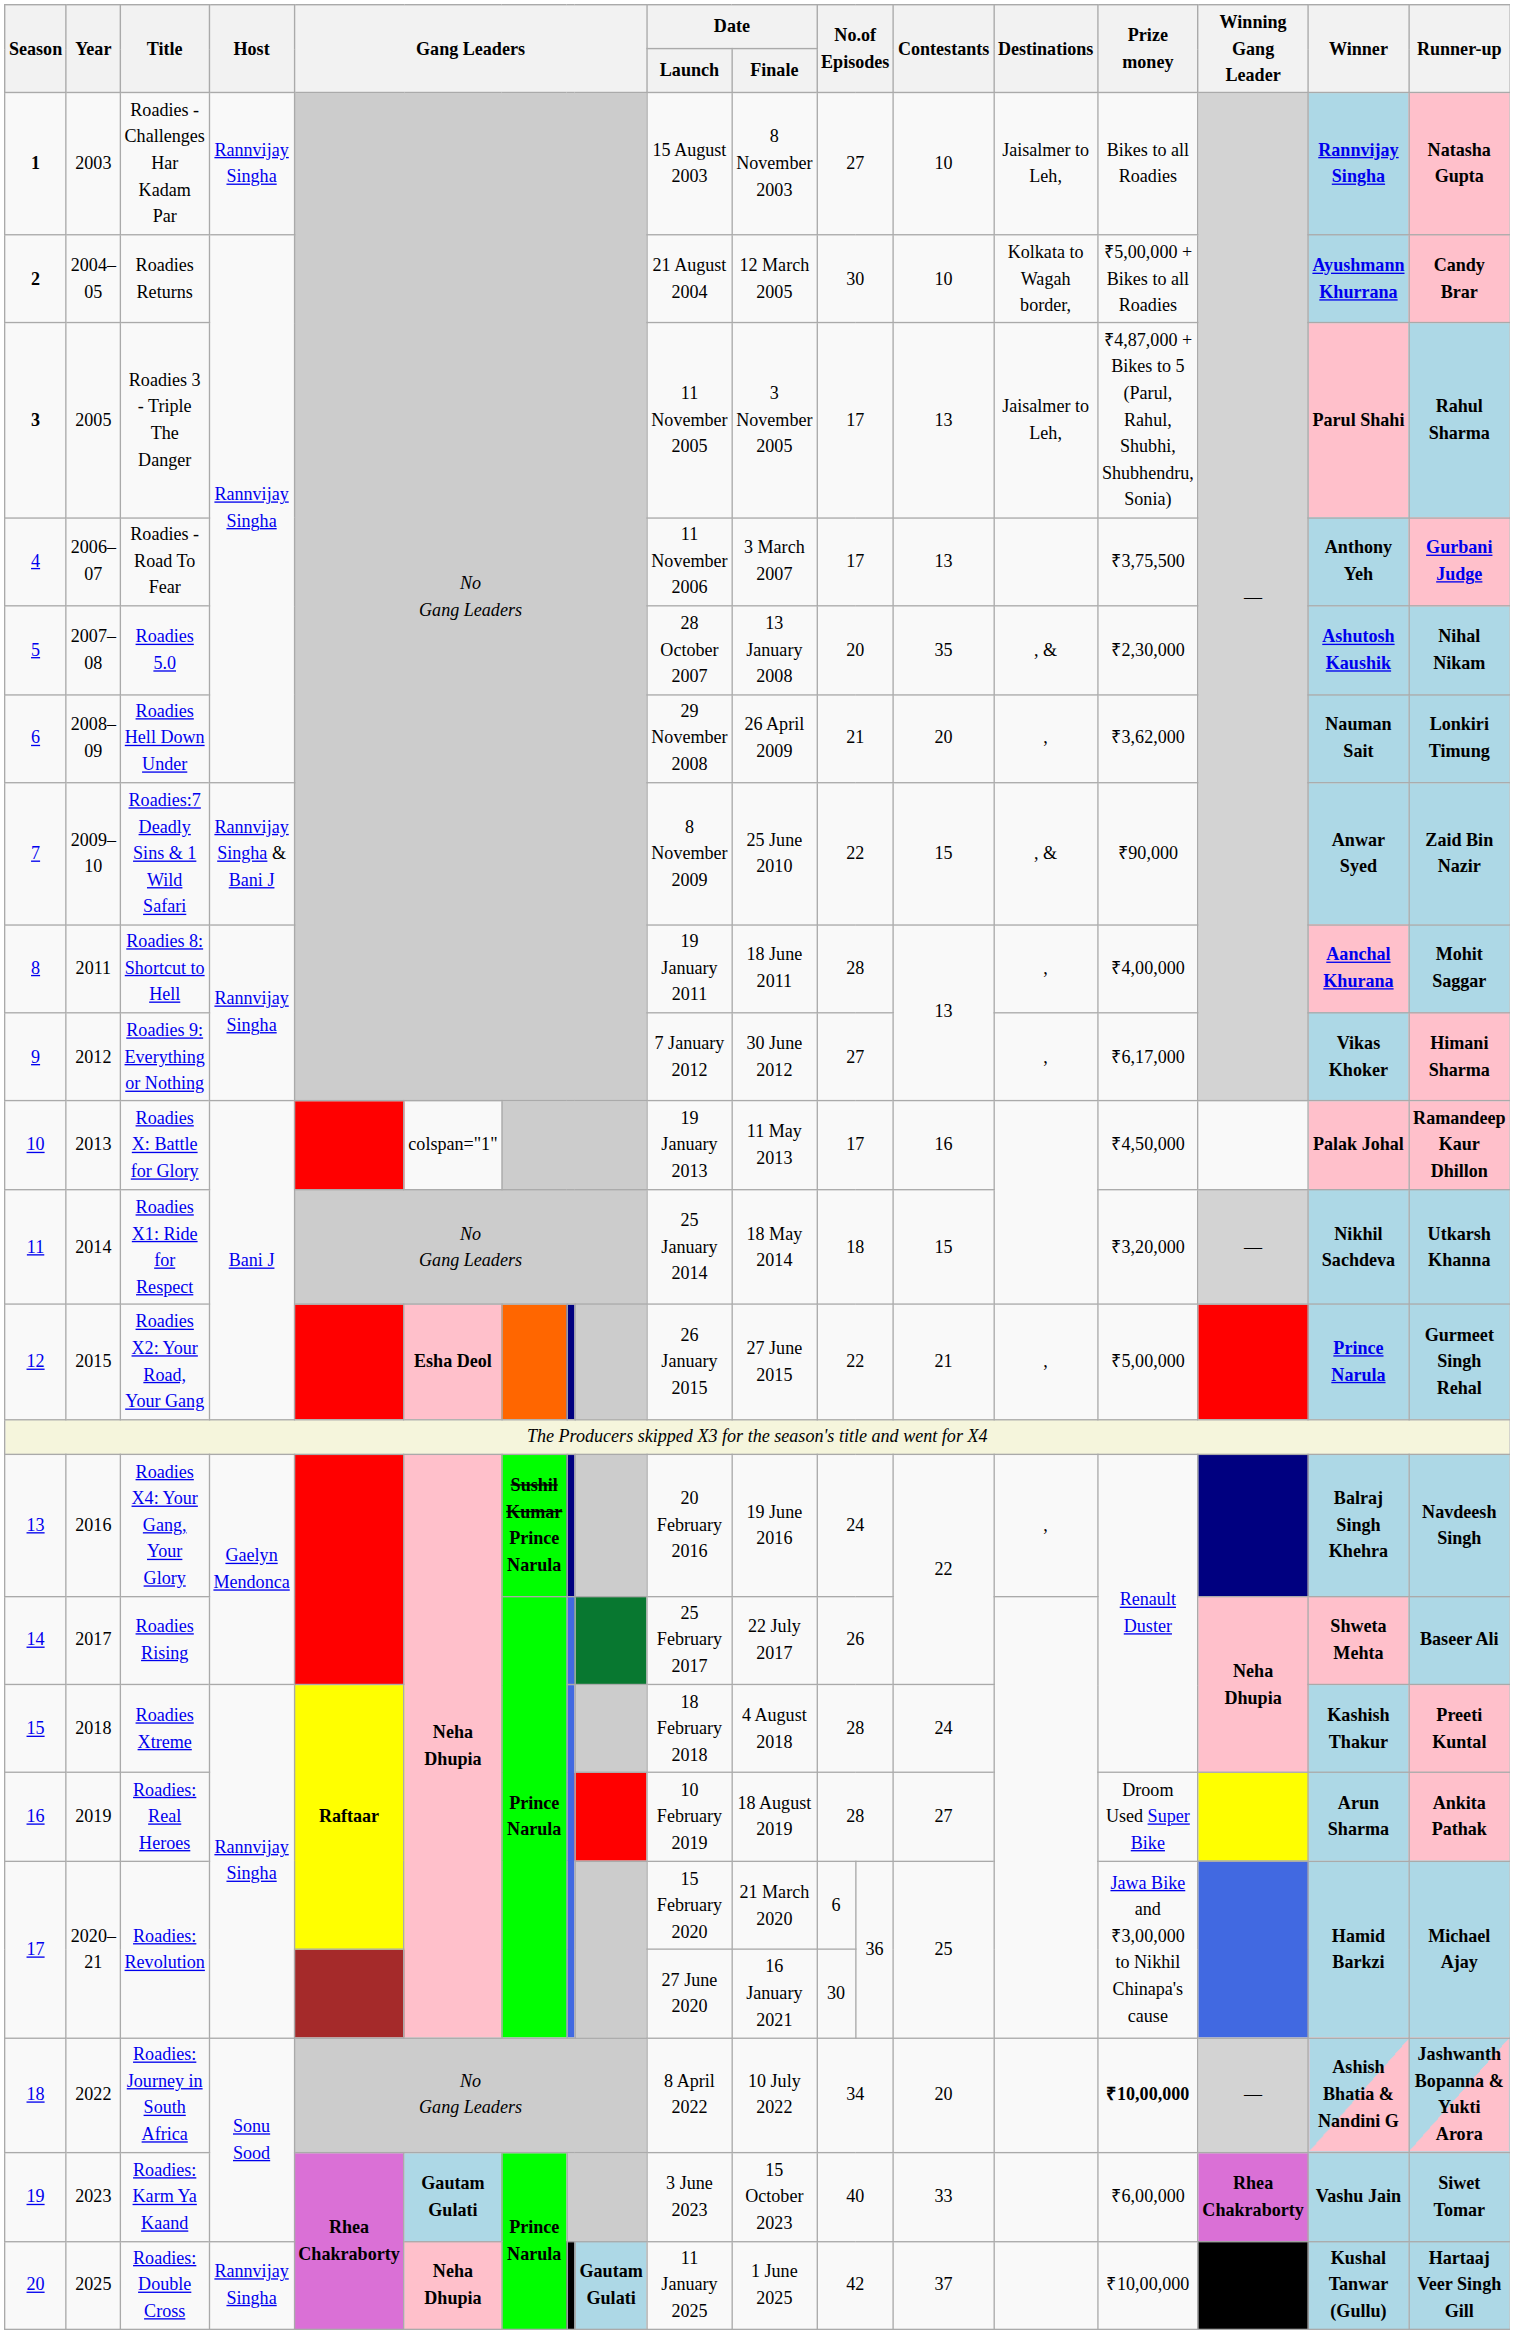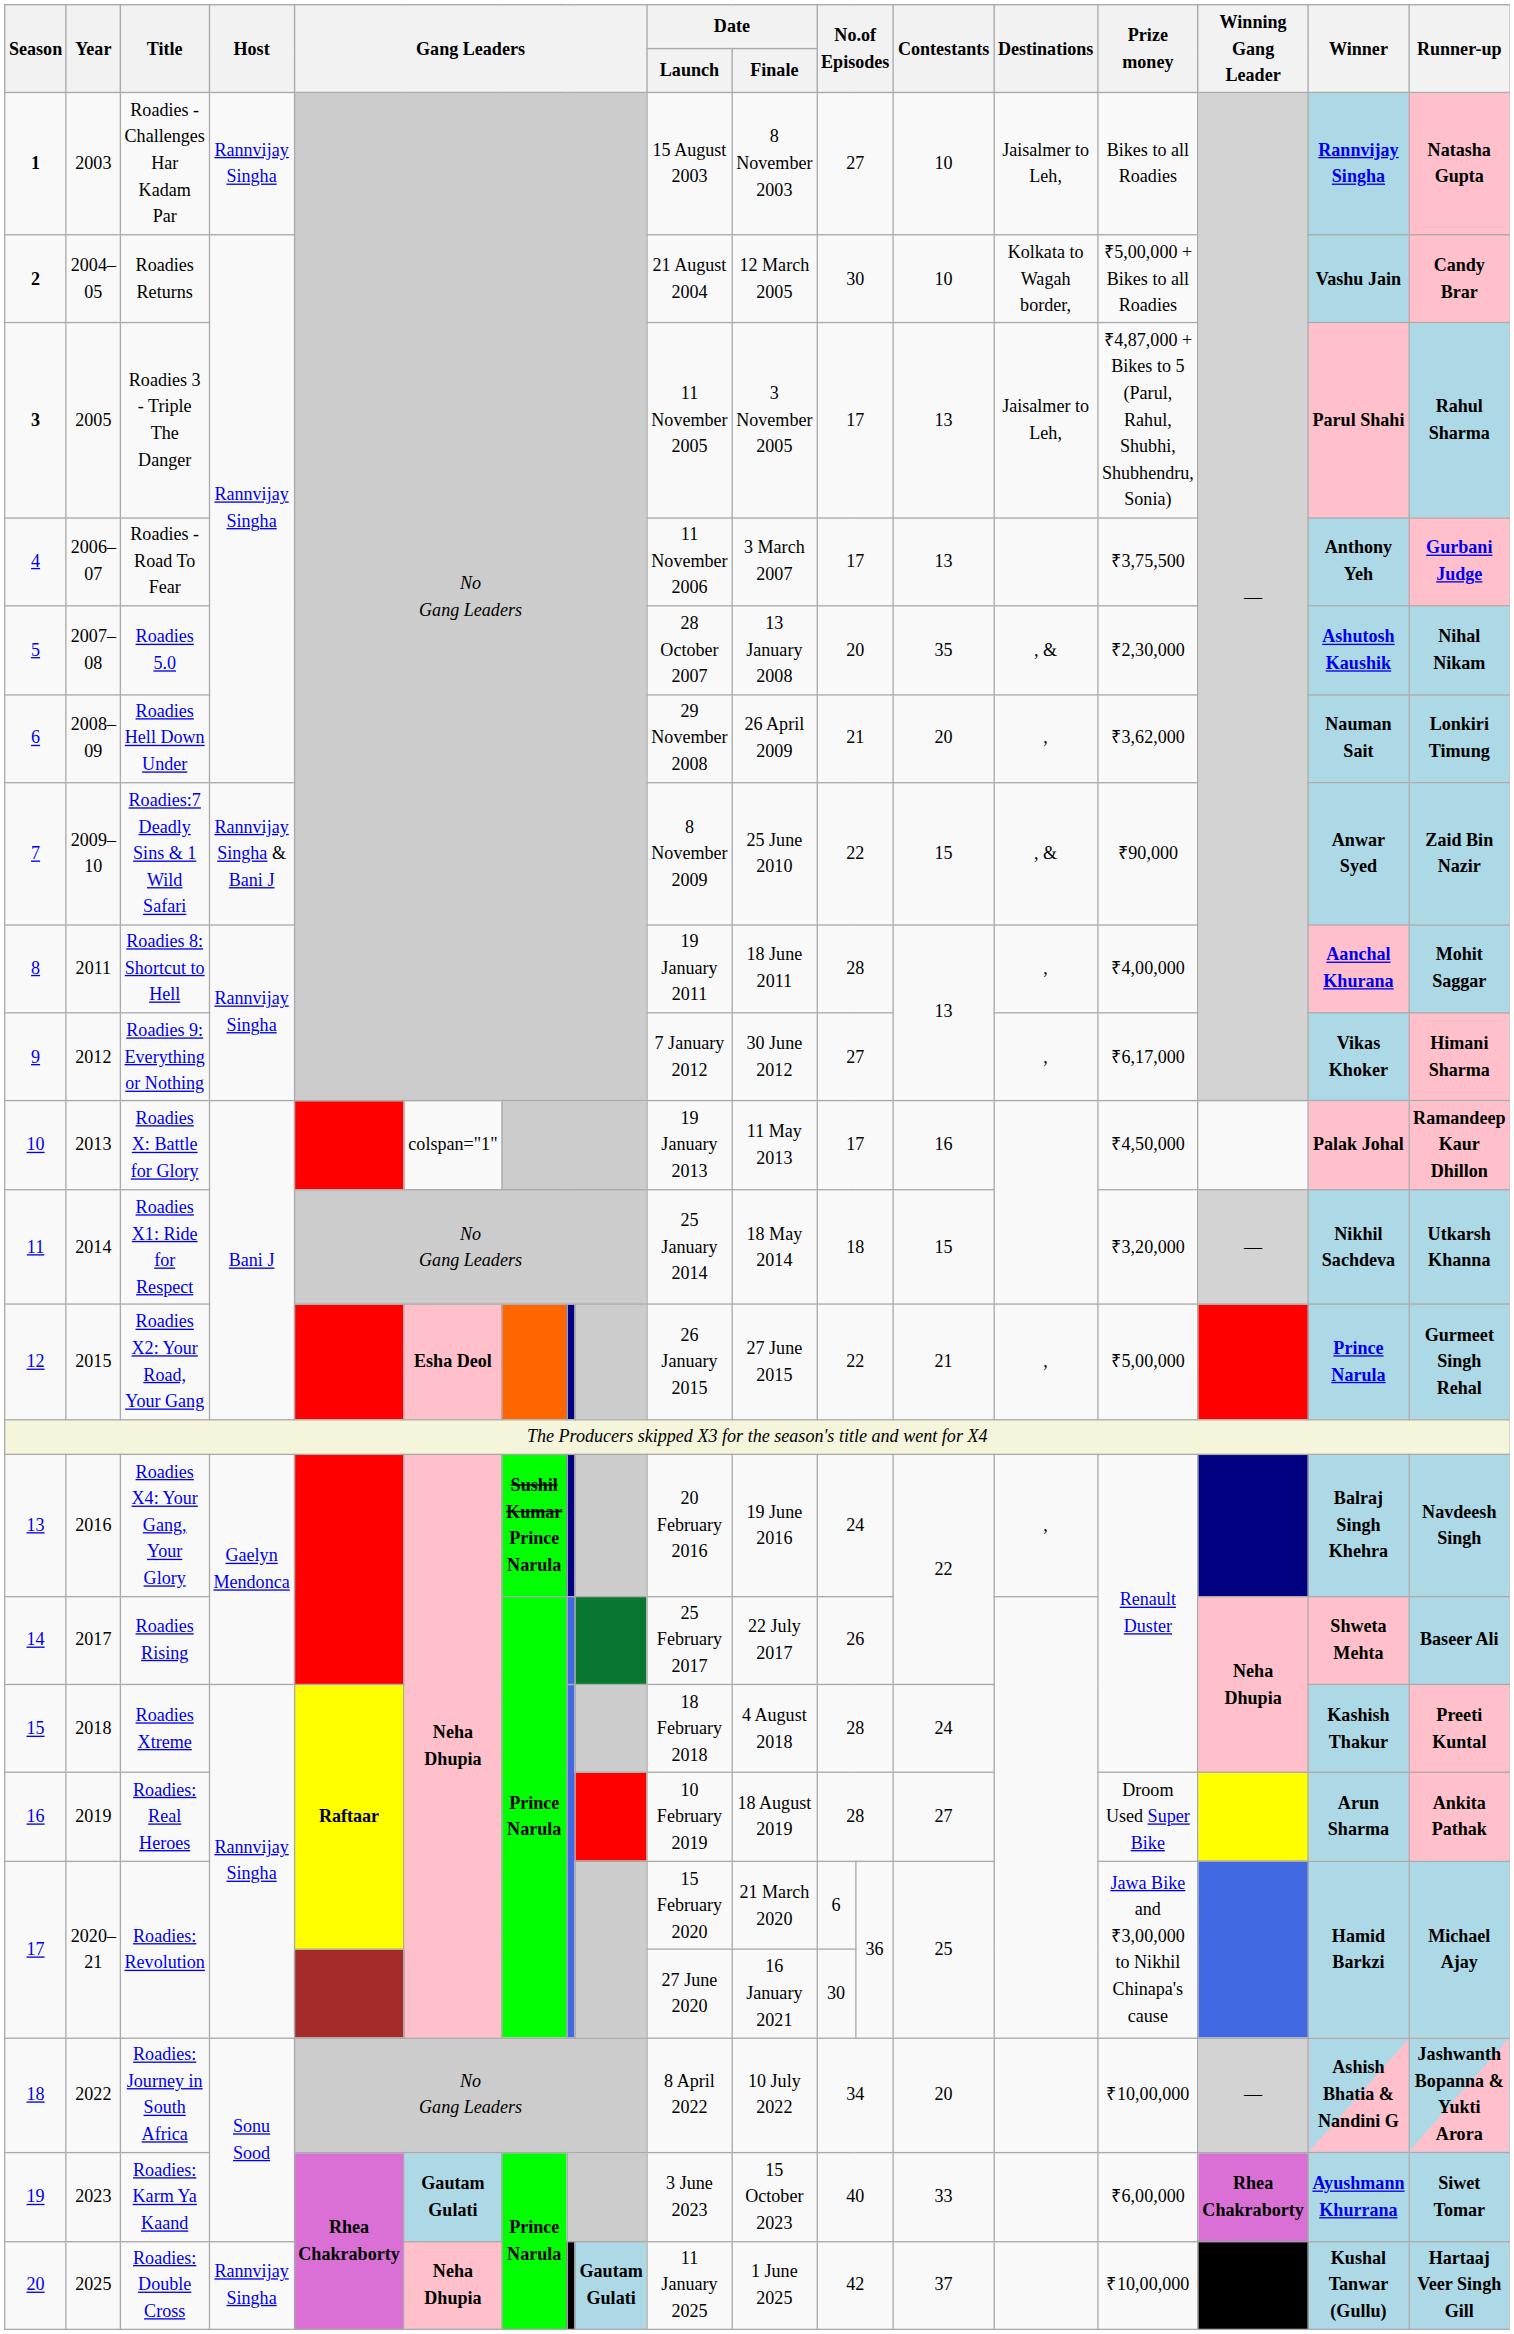(1358, 278) Ayushmann Khurrana -> (1358, 278) Vashu Jain
(1148, 2094) bold -> (1148, 2094) normal
(1358, 2196) Vashu Jain -> (1358, 2196) Ayushmann Khurrana
